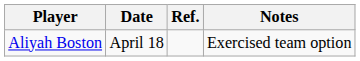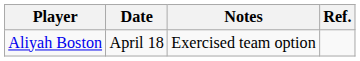columns swapped: (279, 17) <-> (185, 17)
